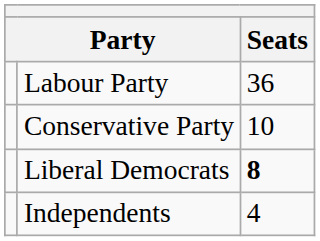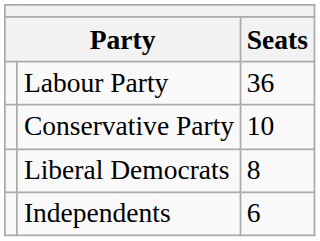(254, 169) bold -> (254, 169) normal
(254, 213) 4 -> (254, 213) 6
